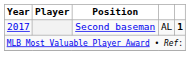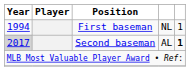+ row: (115, 28)
(18, 28) no background -> (18, 43) lightgrey background
